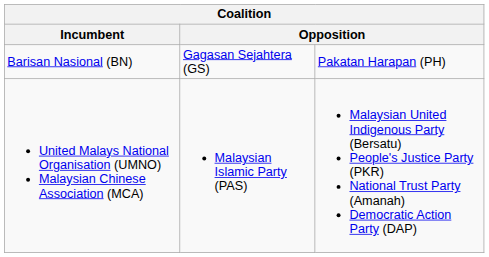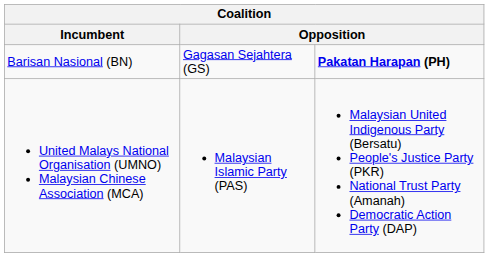(382, 61) normal -> (384, 61) bold
